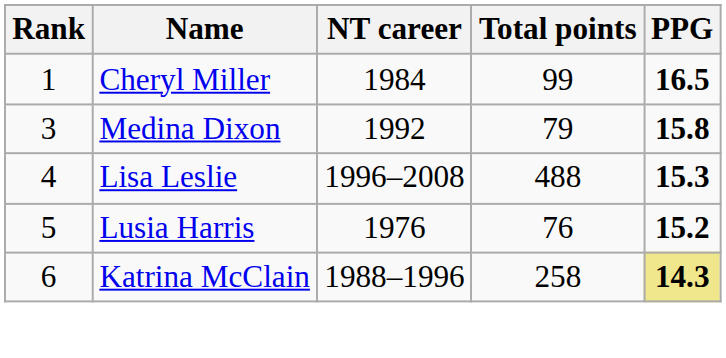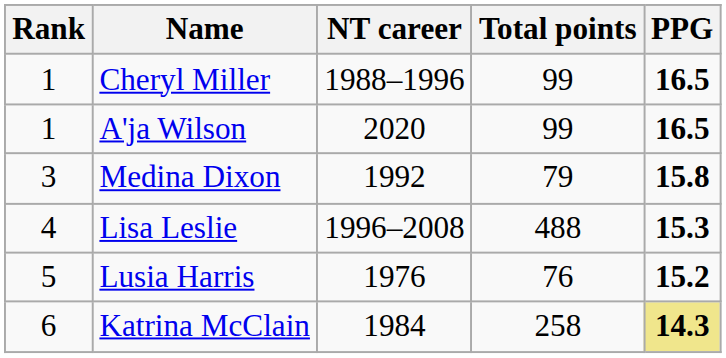(395, 78) 1984 -> (395, 78) 1988–1996
+ row: (173, 128)
(395, 276) 1988–1996 -> (395, 326) 1984
